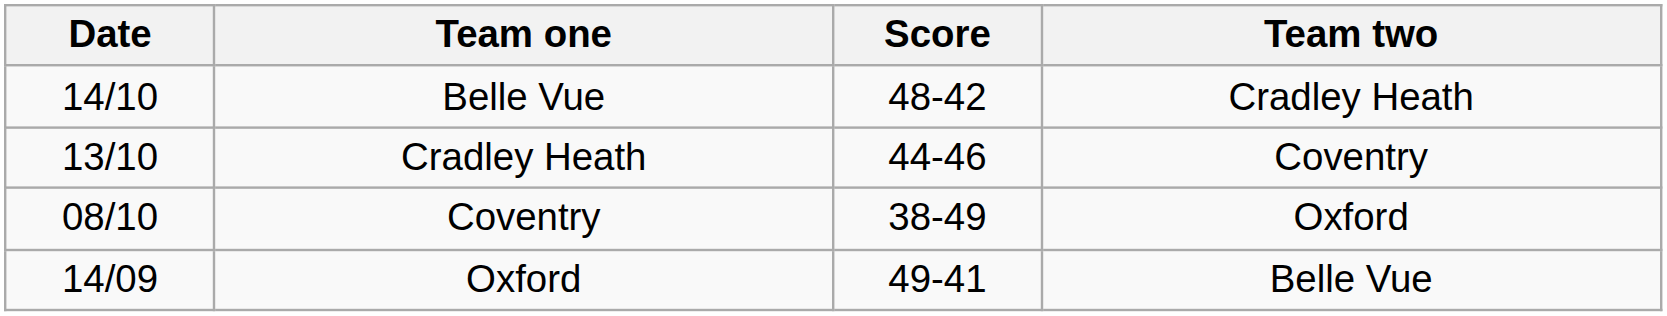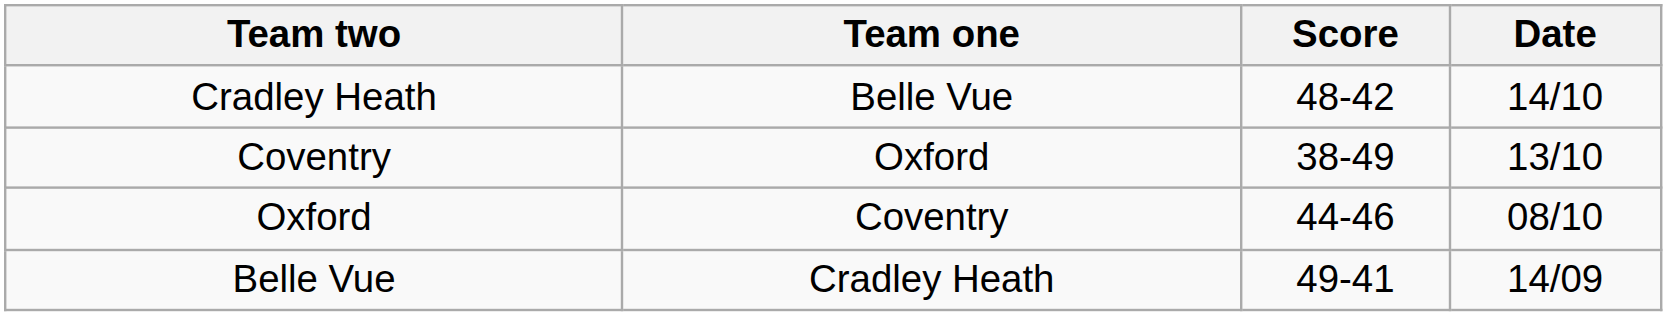columns swapped: (110, 34) <-> (1351, 34)
(524, 156) Cradley Heath -> (932, 156) Oxford
(937, 156) 44-46 -> (1345, 156) 38-49
(937, 217) 38-49 -> (1345, 217) 44-46
(524, 278) Oxford -> (932, 278) Cradley Heath
